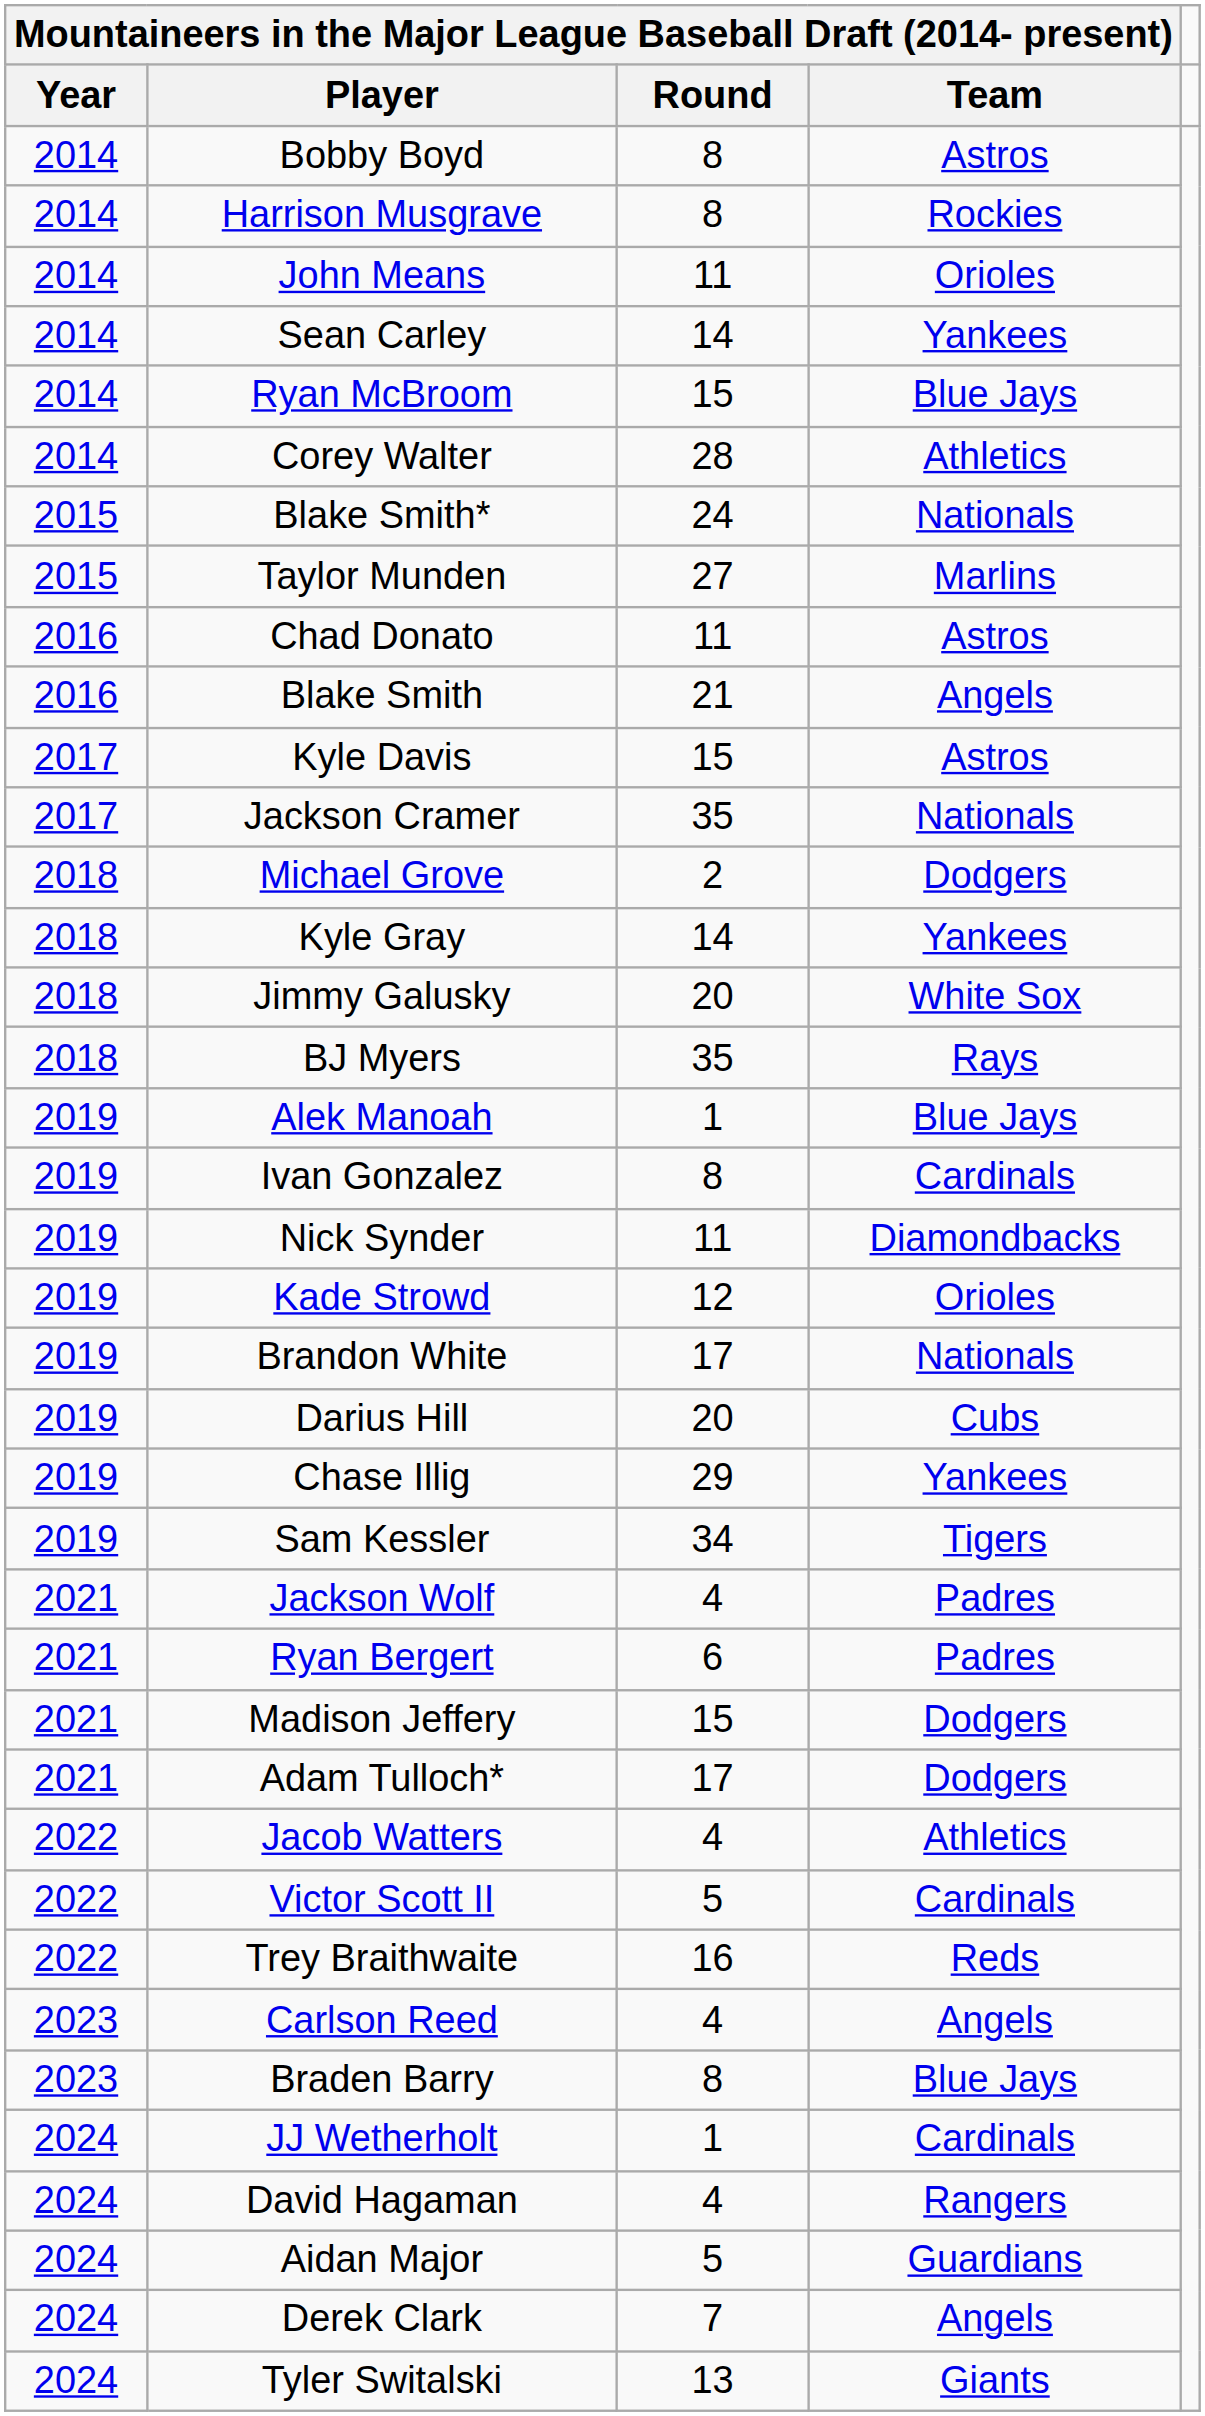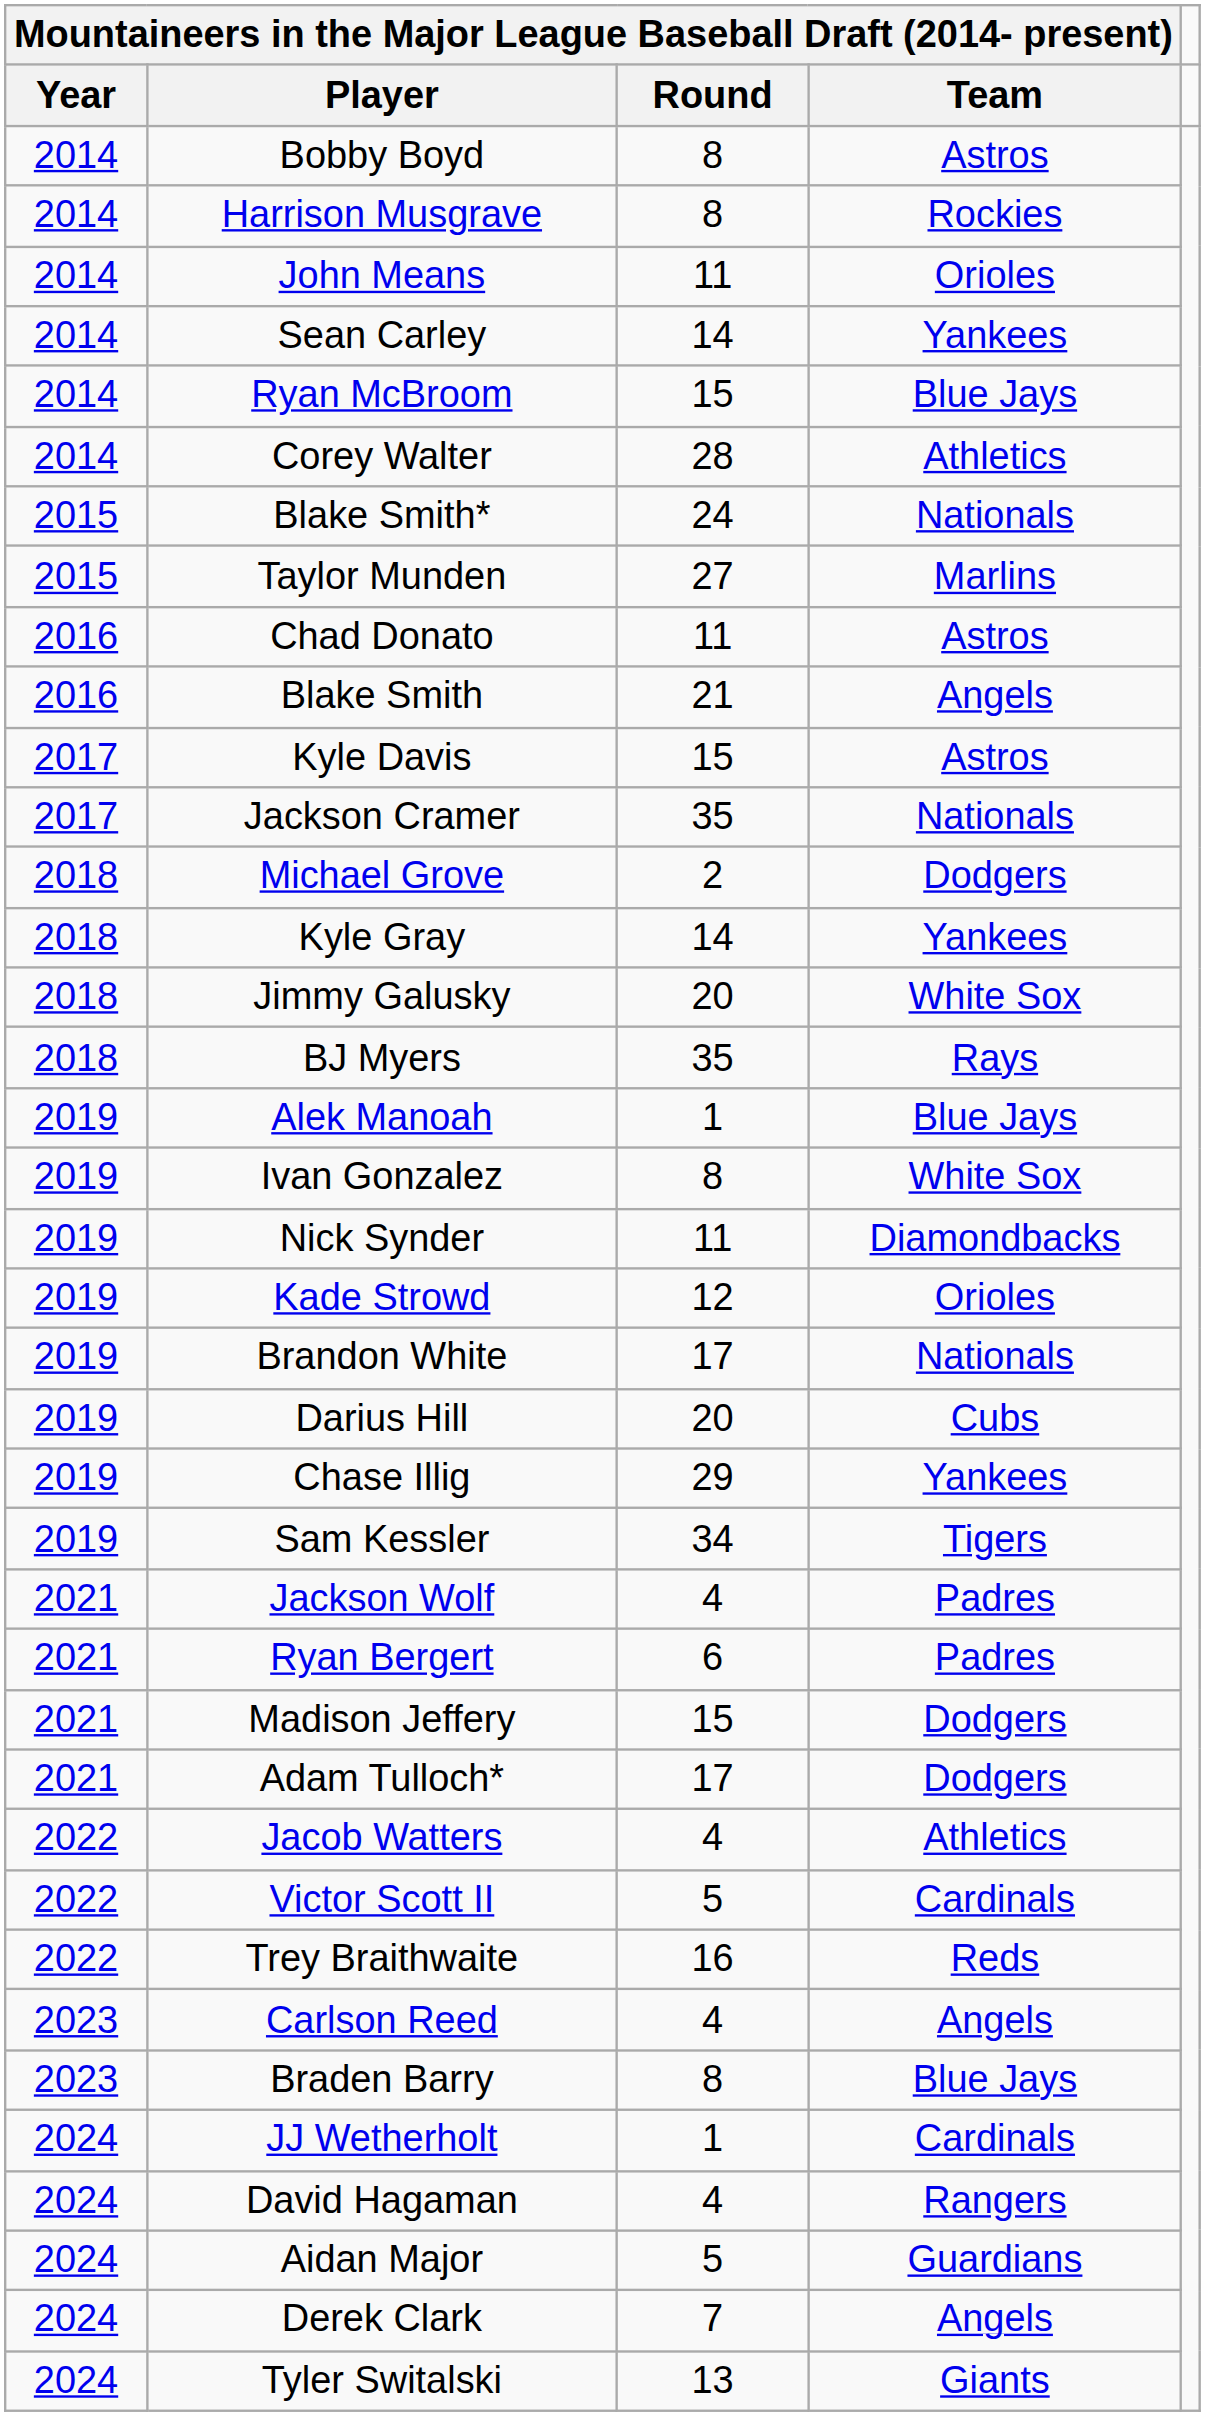(995, 1177) Cardinals -> (995, 1177) White Sox
